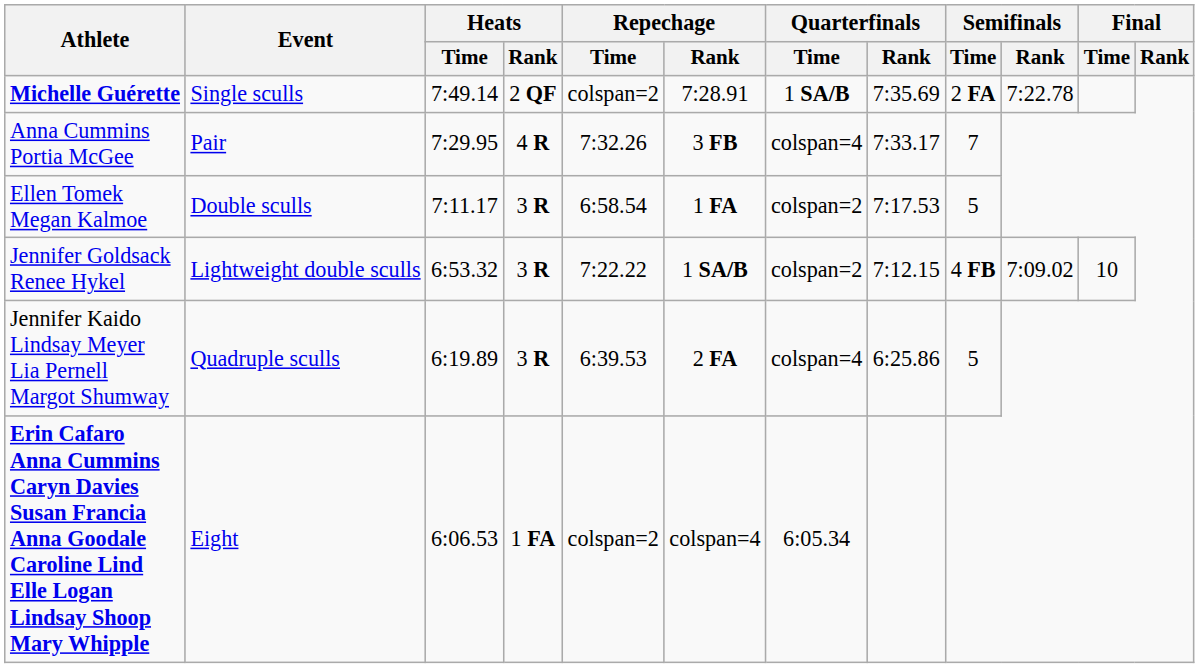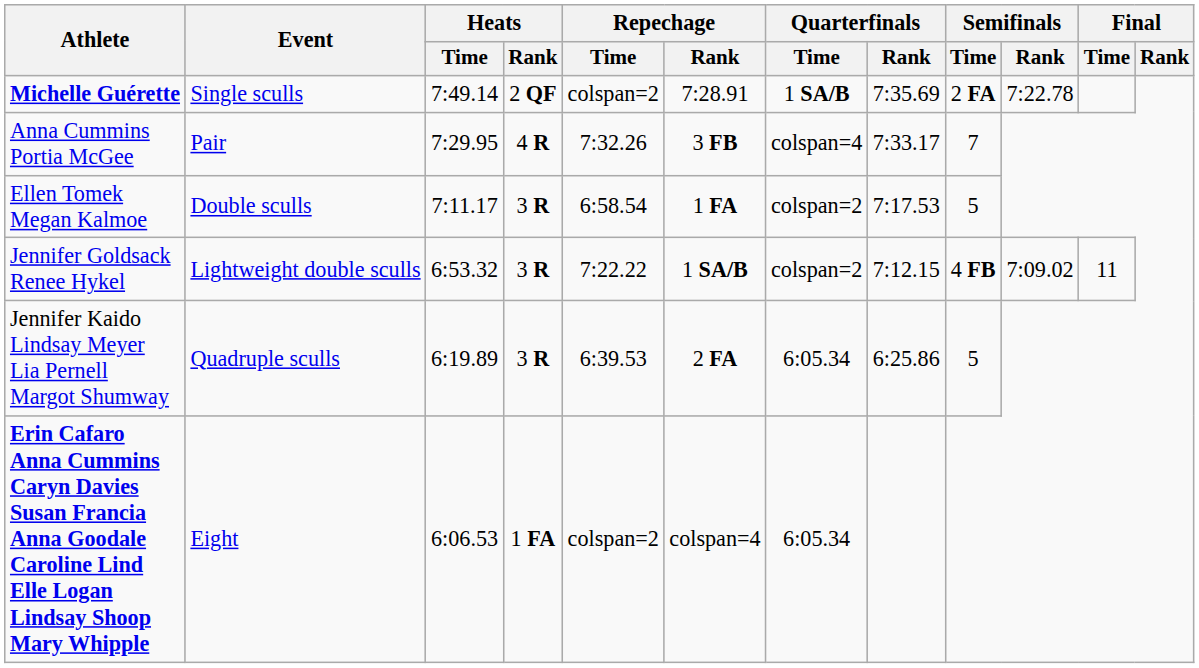(1107, 269) 10 -> (1107, 269) 11
(817, 358) colspan=4 -> (817, 358) 6:05.34
